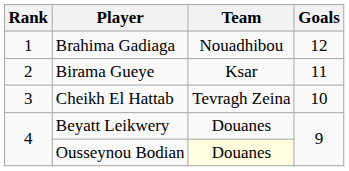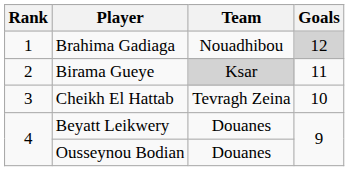(319, 44) no background -> (319, 44) lightgrey background
(241, 71) no background -> (241, 71) lightgrey background
(241, 152) lightyellow background -> (241, 152) no background
